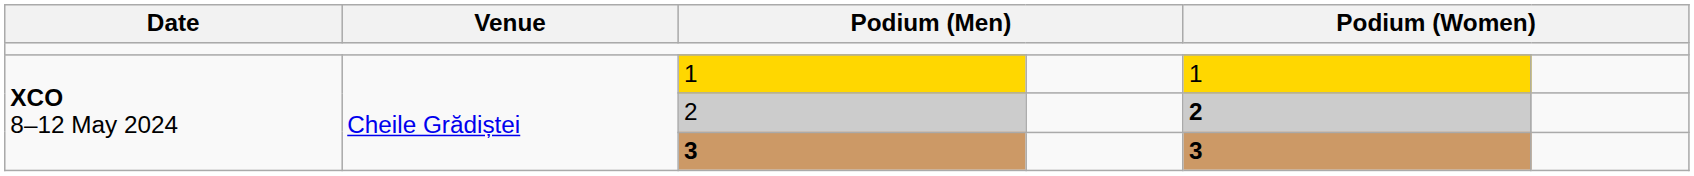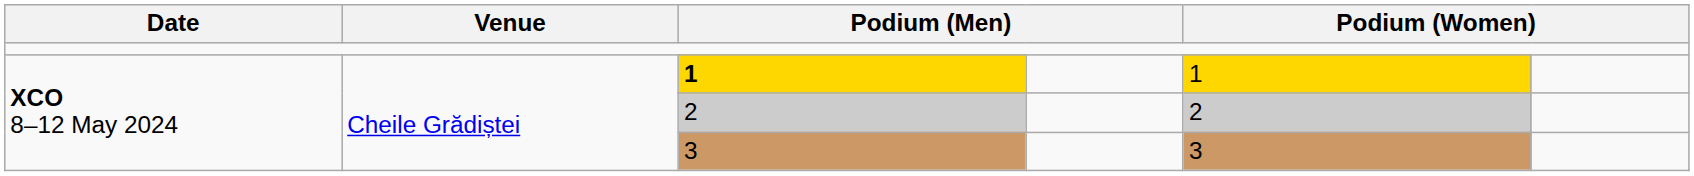(691, 73) normal -> (691, 73) bold
(1196, 112) bold -> (1196, 112) normal
(691, 150) bold -> (691, 150) normal
(1196, 150) bold -> (1196, 150) normal
